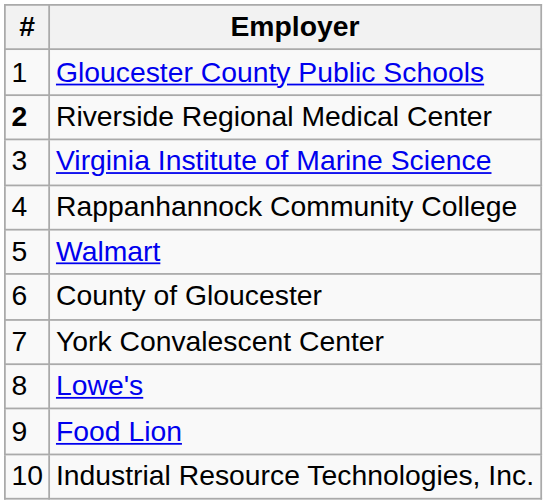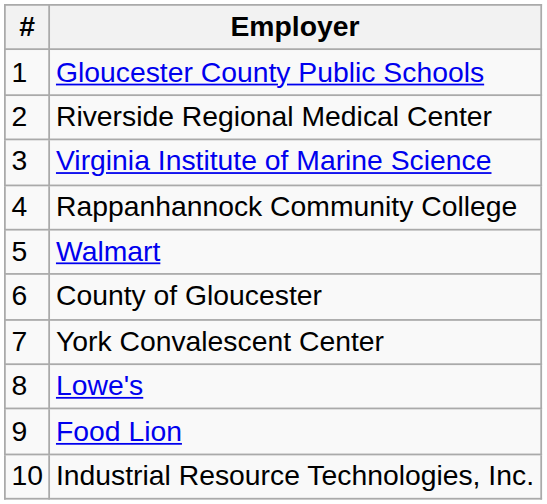(19, 116) bold -> (19, 116) normal
